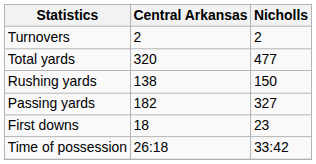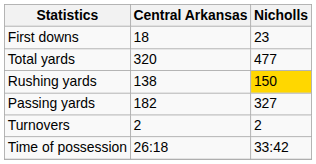rows swapped: (43, 125) <-> (39, 37)
(265, 81) no background -> (265, 81) gold background
